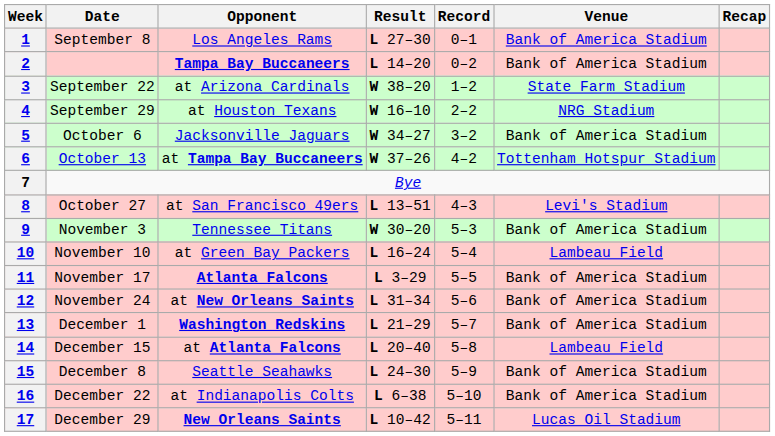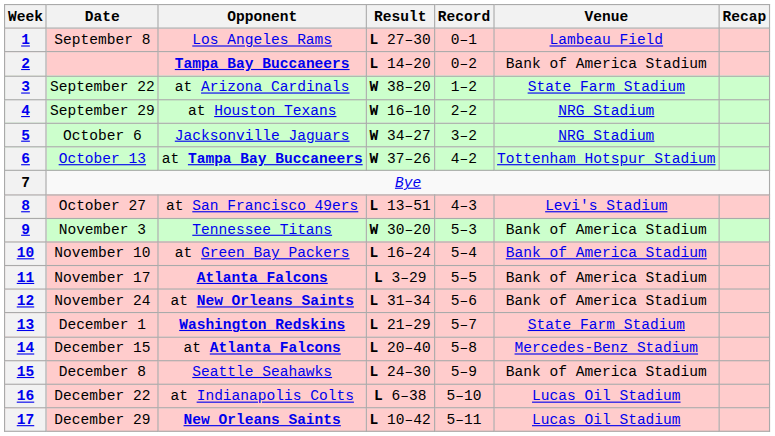(606, 40) Bank of America Stadium -> (606, 40) Lambeau Field
(606, 135) Bank of America Stadium -> (606, 135) NRG Stadium
(606, 254) Lambeau Field -> (606, 254) Bank of America Stadium
(606, 325) Bank of America Stadium -> (606, 325) State Farm Stadium
(606, 349) Lambeau Field -> (606, 349) Mercedes-Benz Stadium
(606, 396) Bank of America Stadium -> (606, 396) Lucas Oil Stadium
